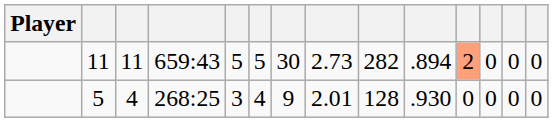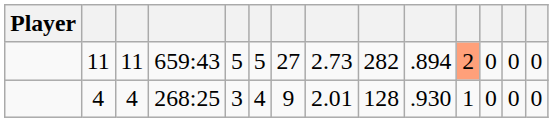(288, 60) 30 -> (288, 60) 27
(98, 98) 5 -> (98, 98) 4
(468, 98) 0 -> (468, 98) 1
